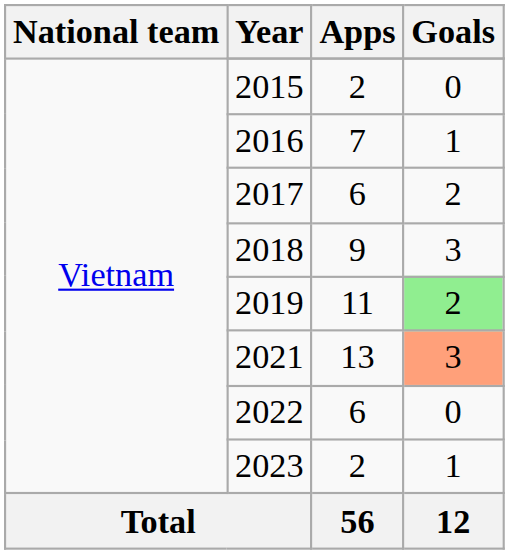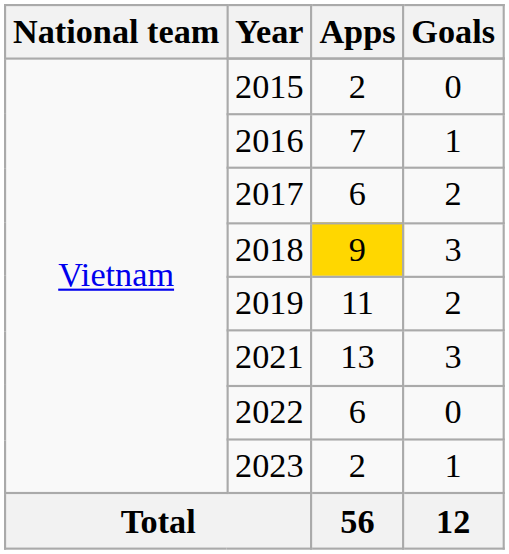(357, 248) no background -> (357, 248) gold background
(453, 303) lightgreen background -> (453, 303) no background
(453, 357) lightsalmon background -> (453, 357) no background
